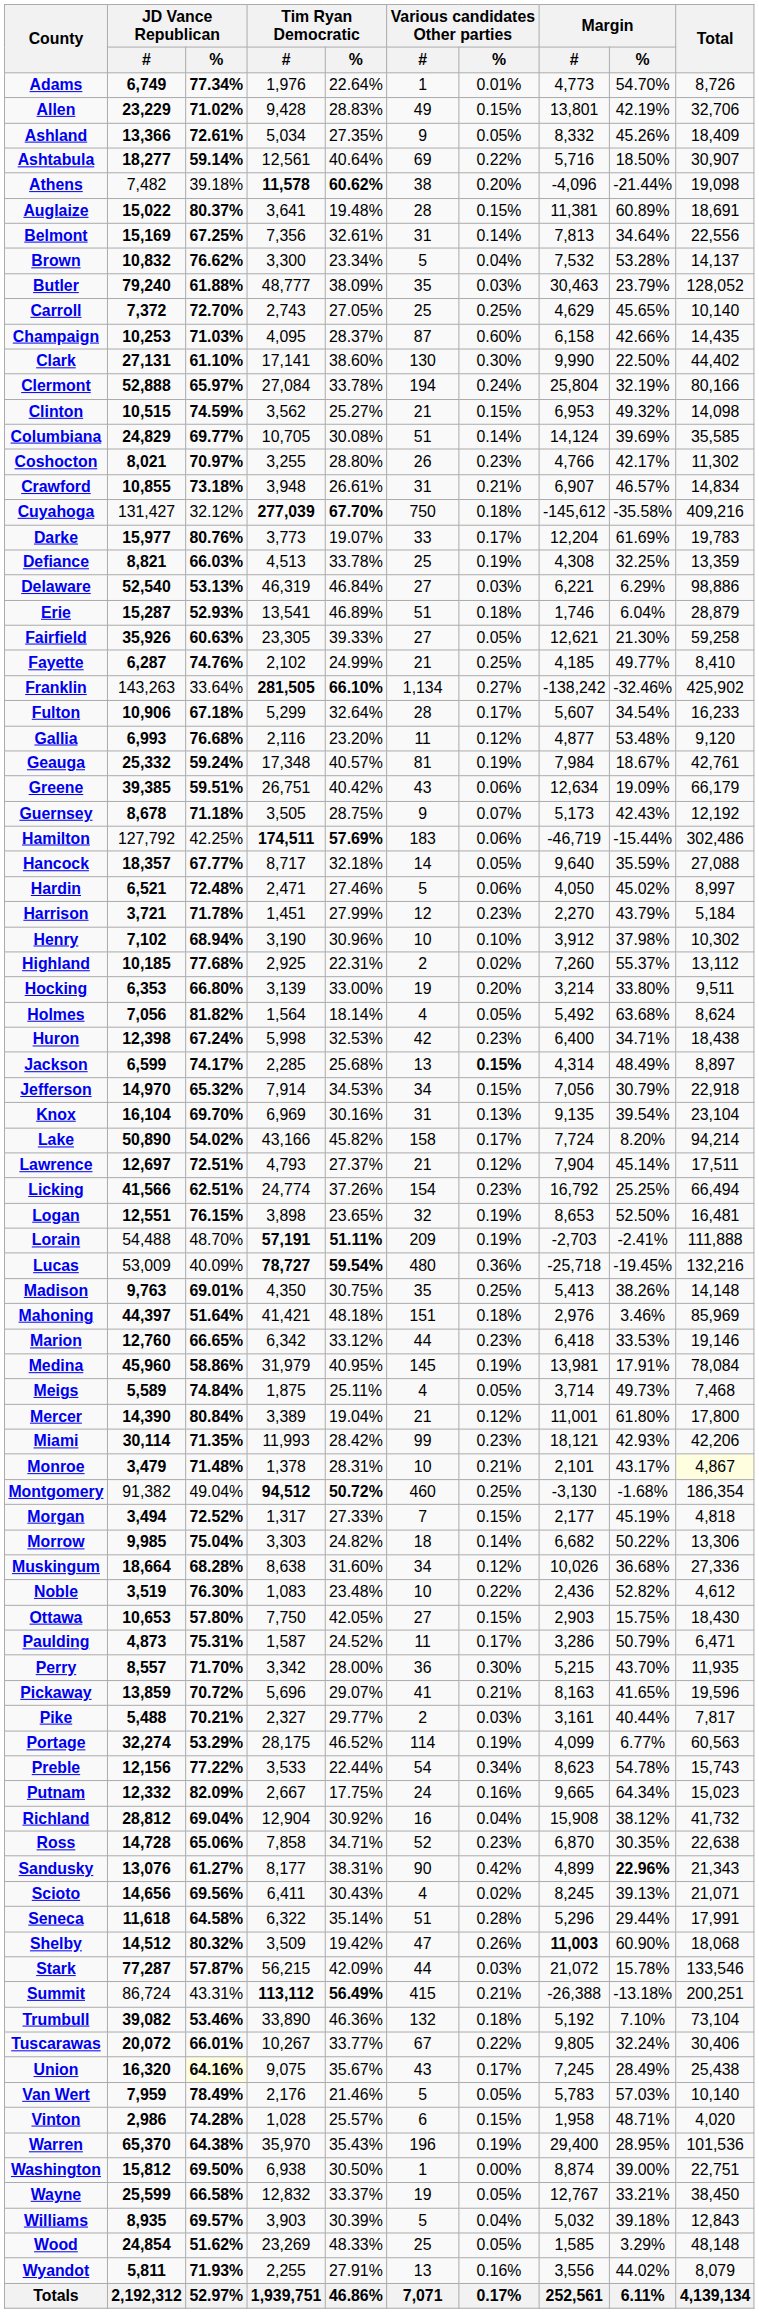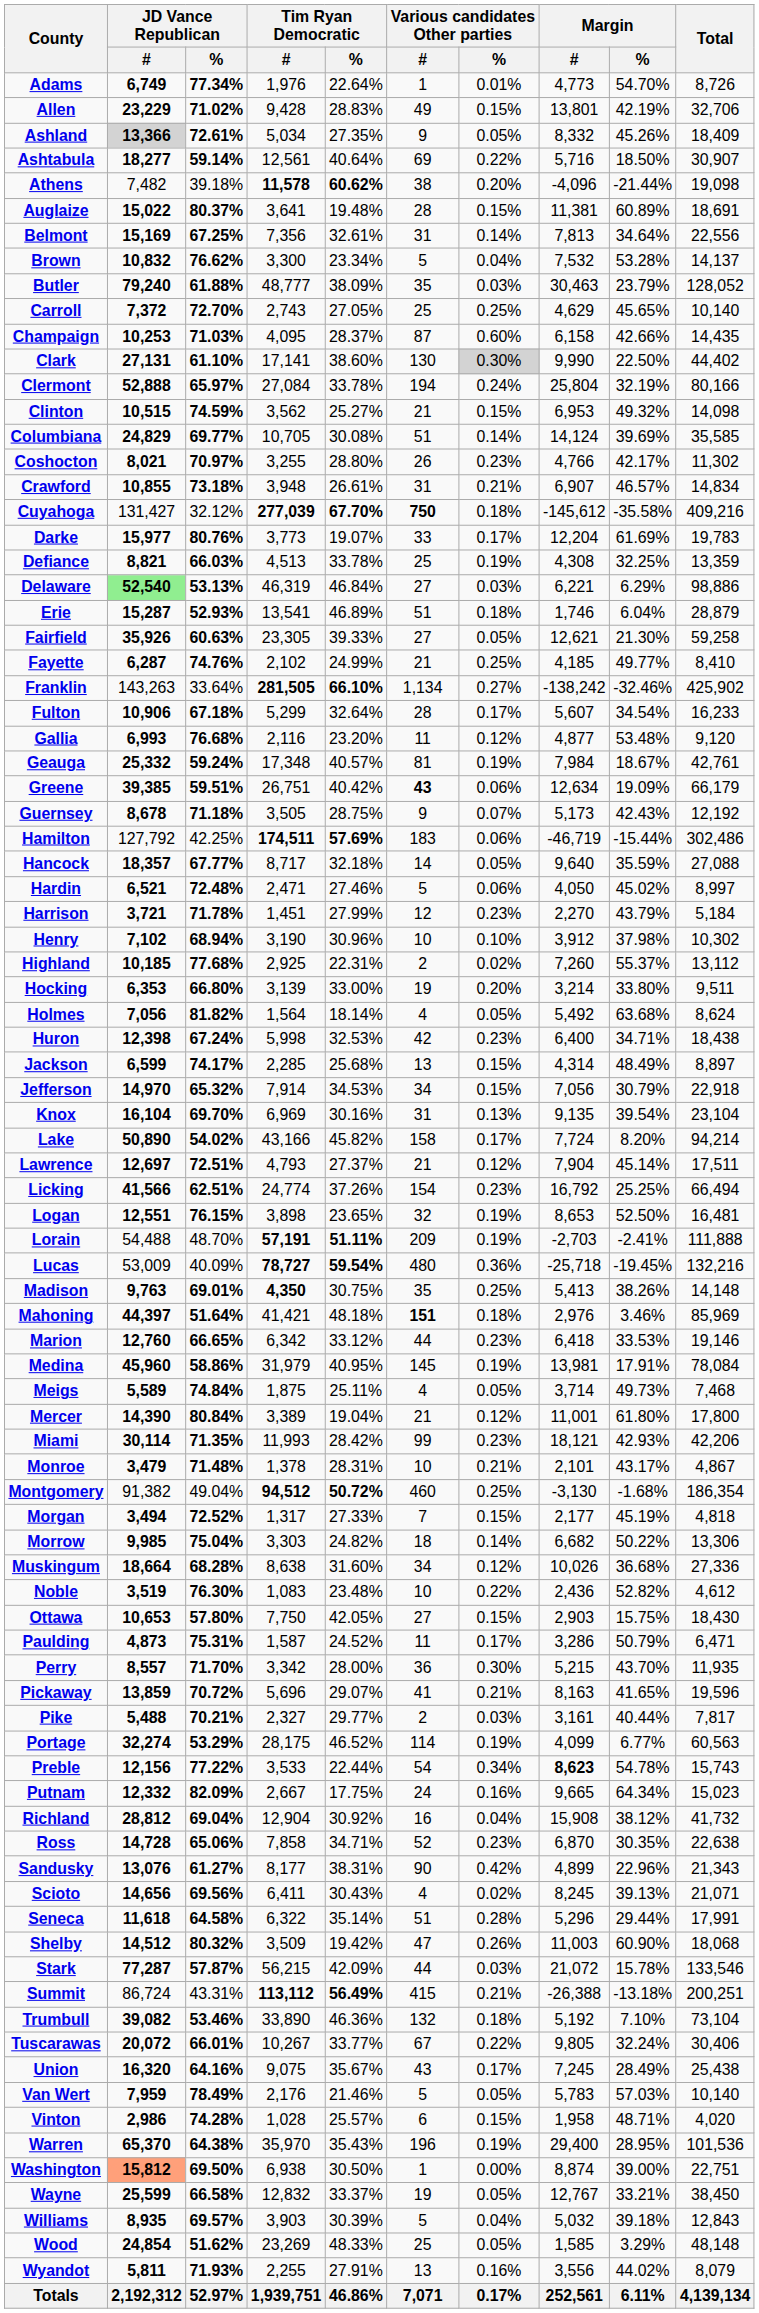(147, 135) no background -> (147, 135) lightgrey background
(499, 361) no background -> (499, 361) lightgrey background
(423, 512) normal -> (423, 512) bold
(147, 587) no background -> (147, 587) lightgreen background
(423, 788) normal -> (423, 788) bold
(499, 1064) bold -> (499, 1064) normal
(286, 1290) normal -> (286, 1290) bold
(423, 1316) normal -> (423, 1316) bold
(715, 1466) lightyellow background -> (715, 1466) no background
(574, 1768) normal -> (574, 1768) bold
(643, 1868) bold -> (643, 1868) normal
(574, 1944) bold -> (574, 1944) normal
(216, 2069) lightyellow background -> (216, 2069) no background
(147, 2170) no background -> (147, 2170) lightsalmon background
